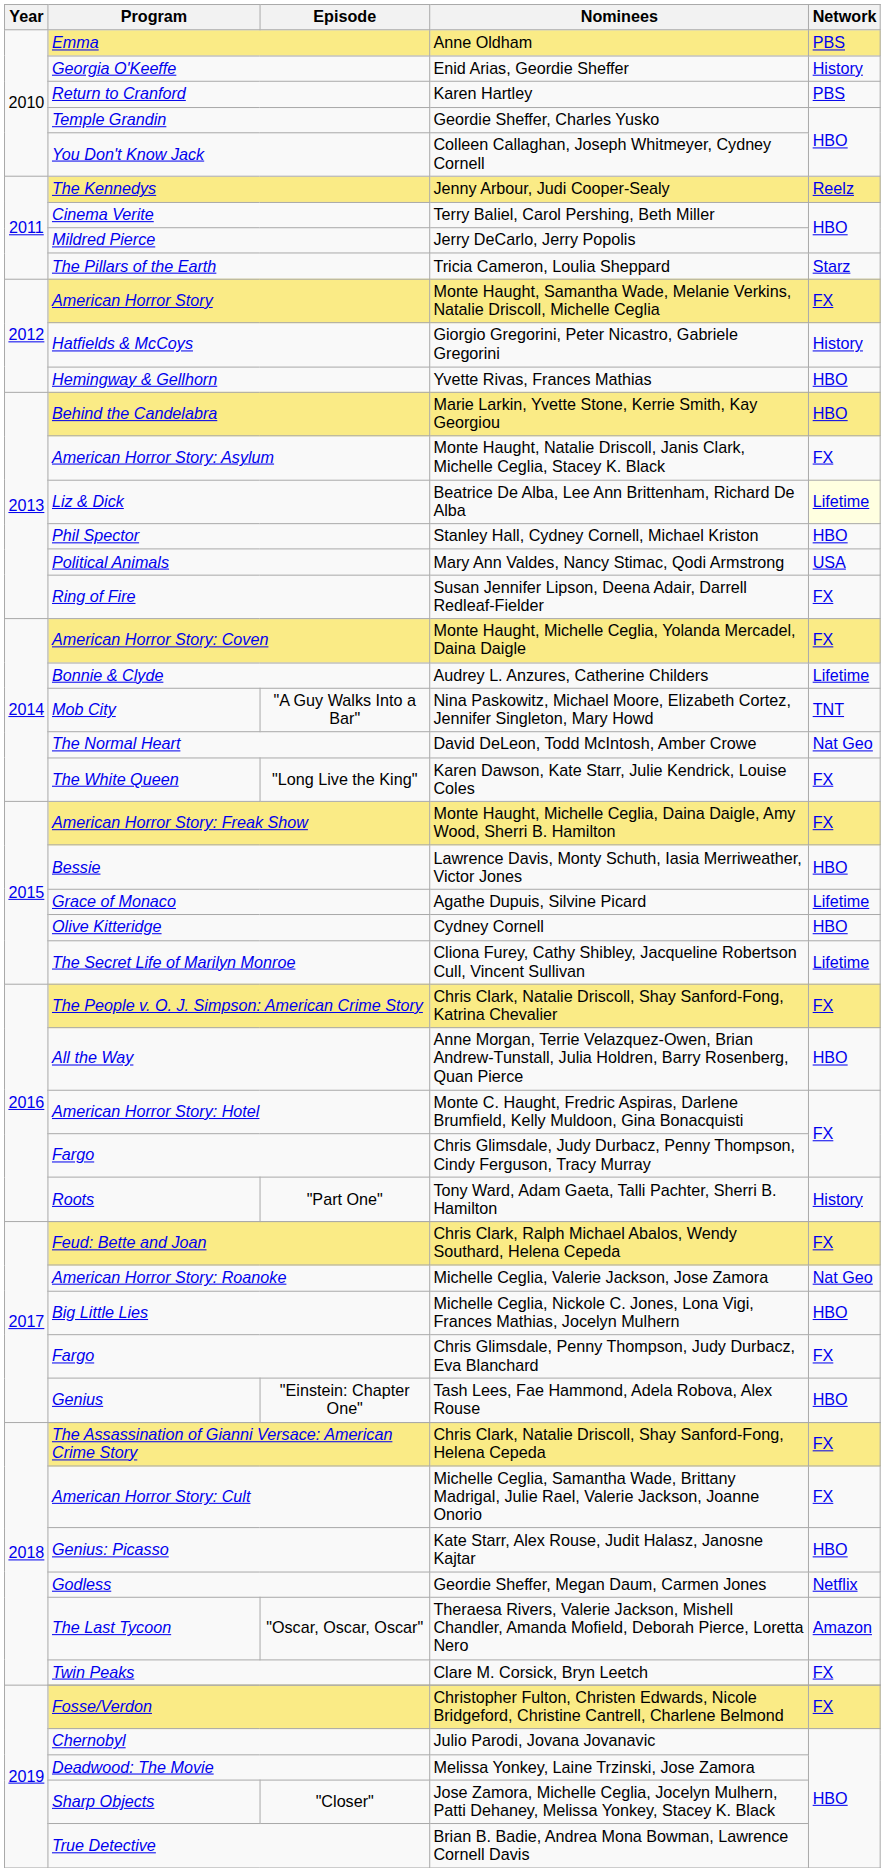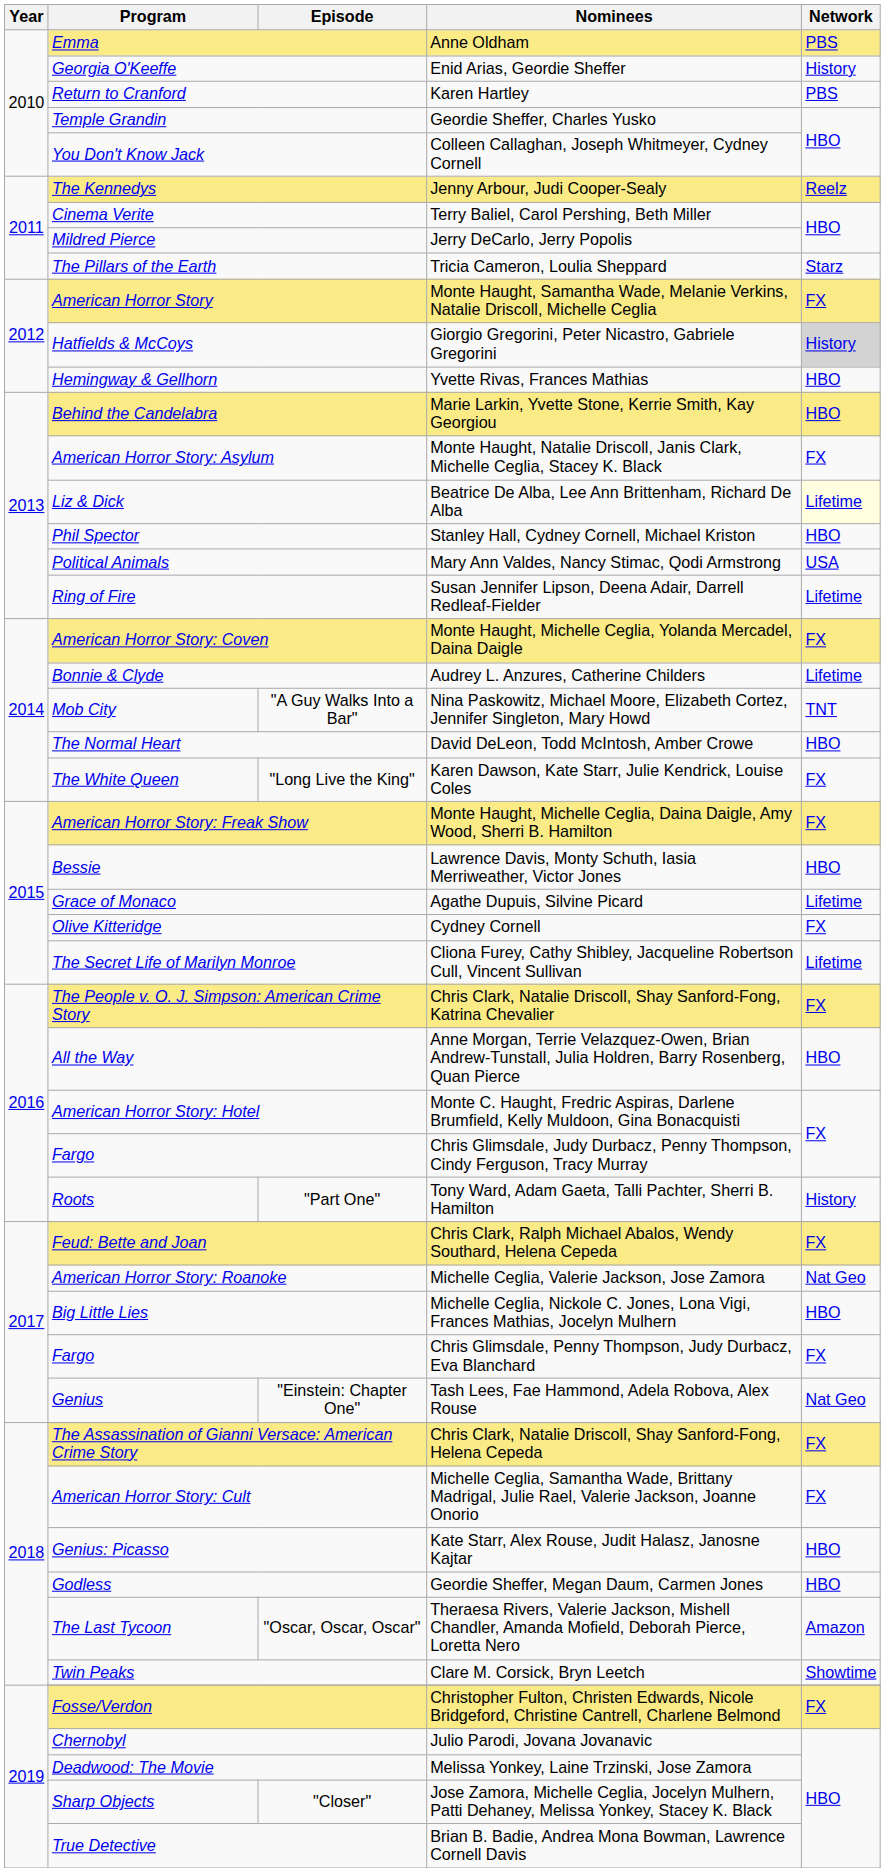(838, 344) no background -> (831, 344) lightgrey background
(823, 596) FX -> (834, 596) Lifetime
(843, 744) Nat Geo -> (823, 744) HBO
(830, 927) HBO -> (816, 927) FX
(830, 1400) HBO -> (836, 1400) Nat Geo
(835, 1584) Netflix -> (823, 1584) HBO
(823, 1672) FX -> (841, 1672) Showtime
